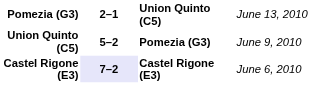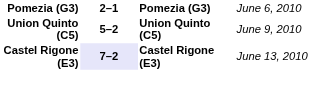(175, 14) Union Quinto (C5) -> (175, 8) Pomezia (G3)
(272, 14) June 13, 2010 -> (269, 8) June 6, 2010
(175, 42) Pomezia (G3) -> (175, 29) Union Quinto (C5)
(269, 69) June 6, 2010 -> (272, 56) June 13, 2010
